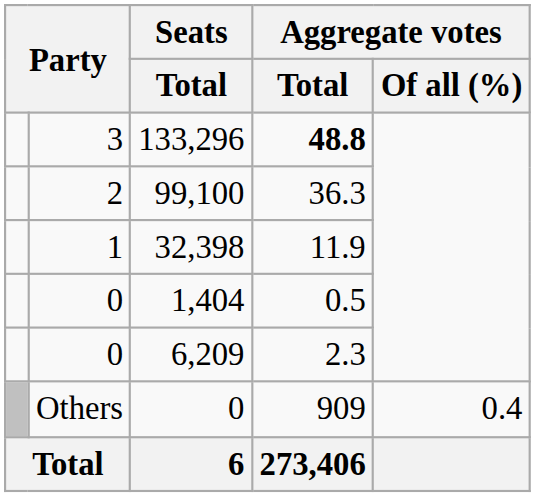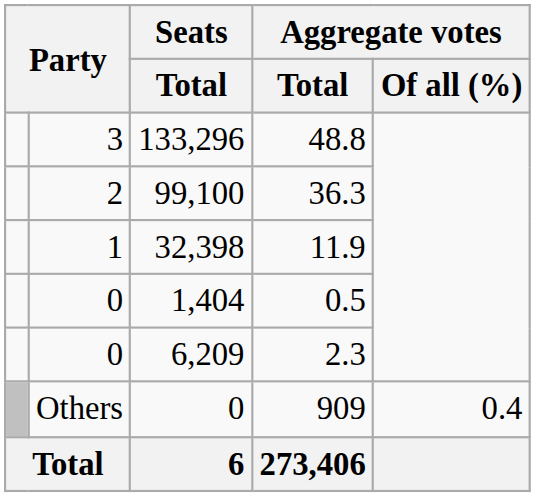(337, 139) bold -> (337, 139) normal
